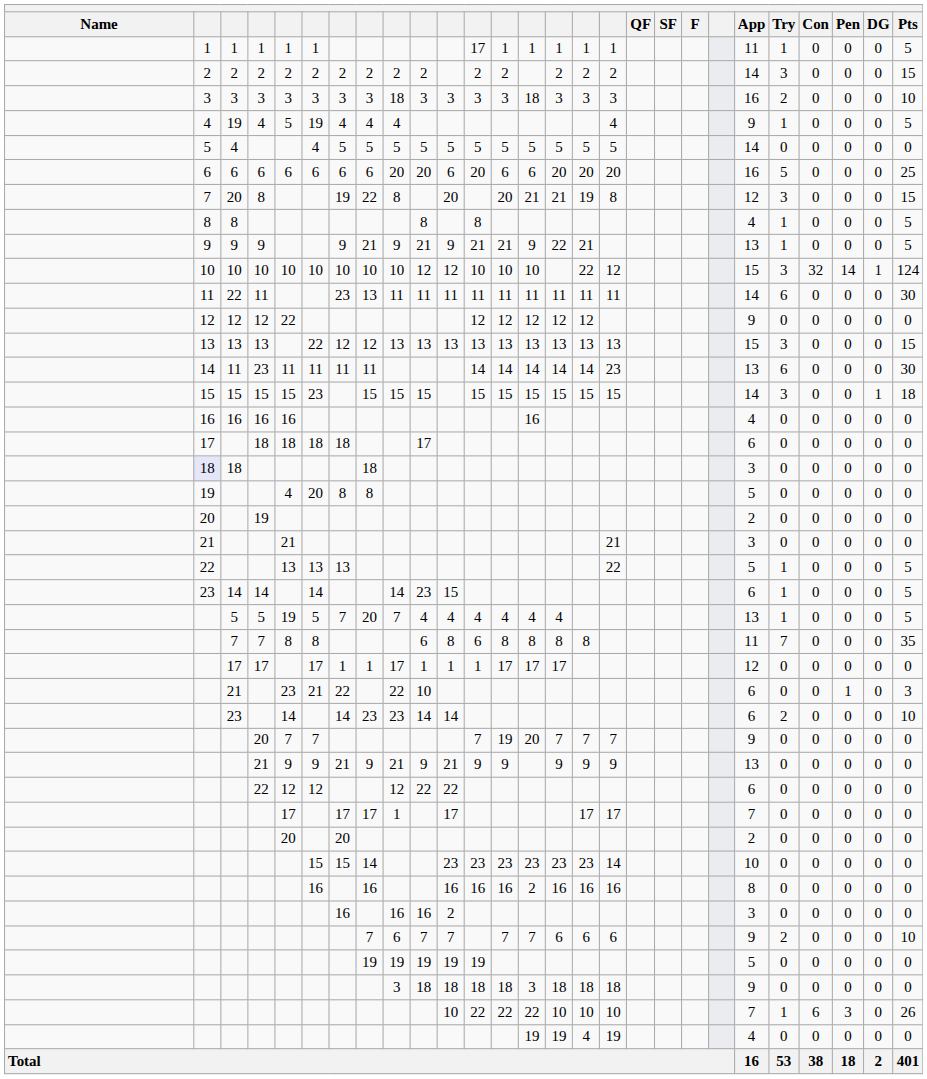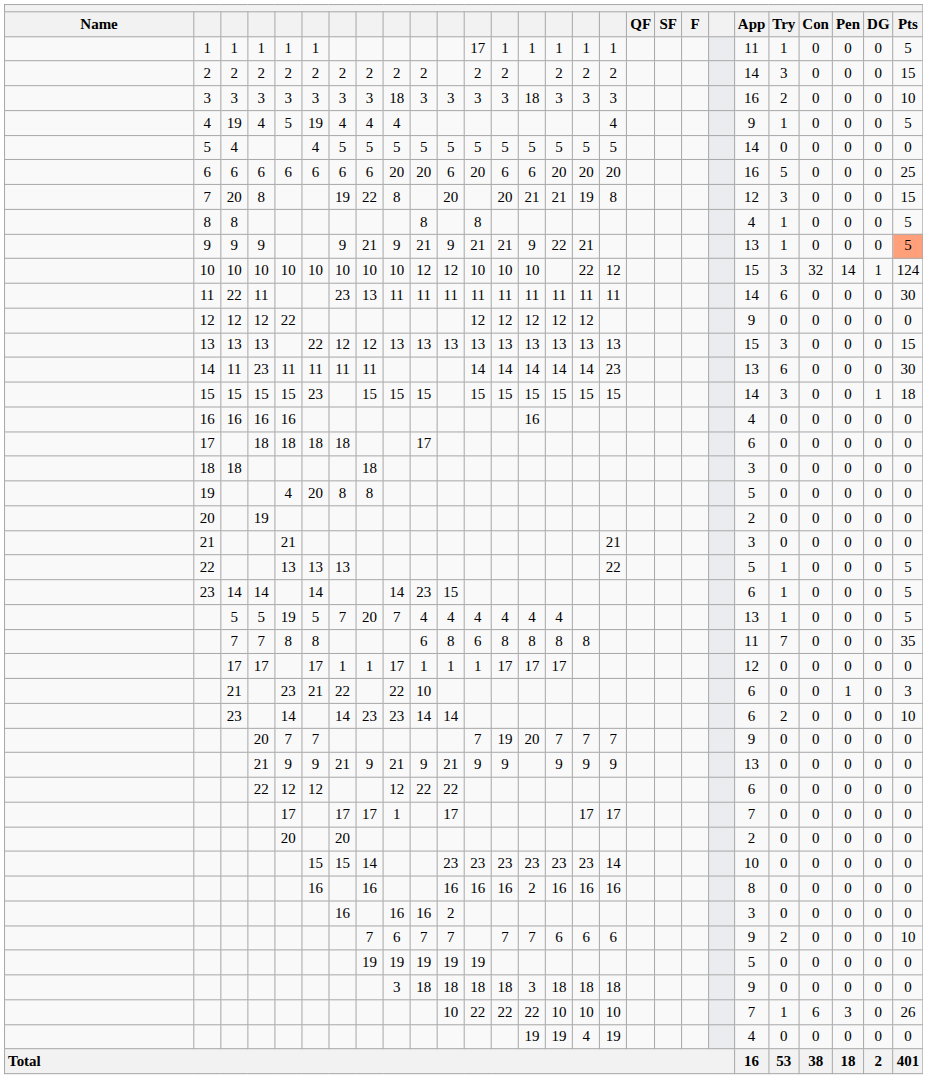(908, 246) no background -> (908, 246) lightsalmon background
(207, 468) lavender background -> (207, 468) no background
